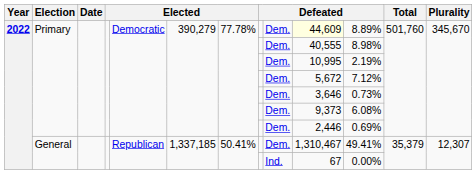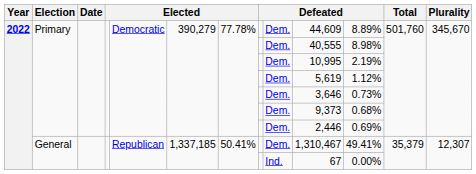(325, 29) lightyellow background -> (325, 29) no background
(328, 78) 5,672 -> (328, 78) 5,619
(367, 78) 7.12% -> (367, 78) 1.12%
(367, 111) 6.08% -> (367, 111) 0.68%
